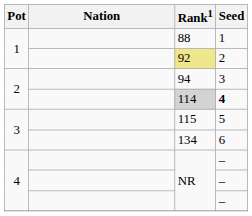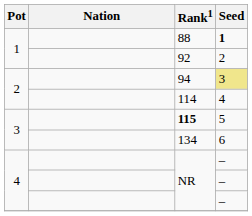(222, 38) normal -> (222, 38) bold
(184, 58) khaki background -> (184, 58) no background
(222, 79) no background -> (222, 79) khaki background
(187, 99) lightgrey background -> (187, 99) no background
(222, 99) bold -> (222, 99) normal
(187, 119) normal -> (187, 119) bold
